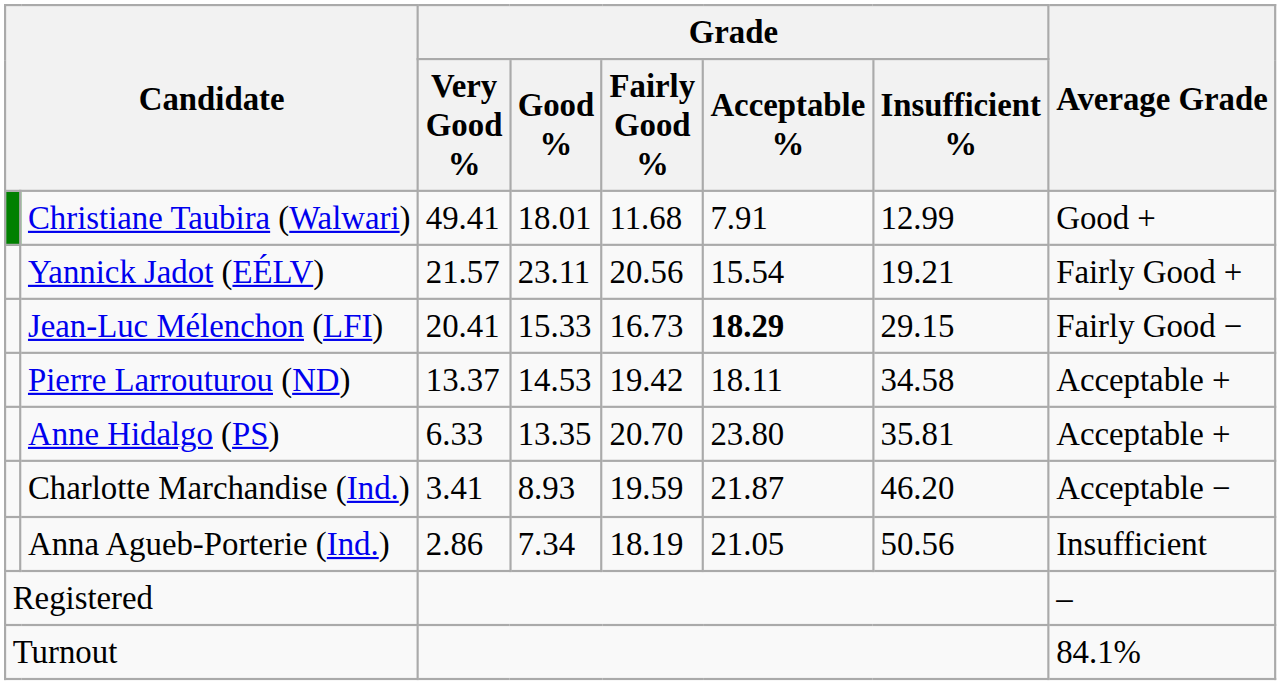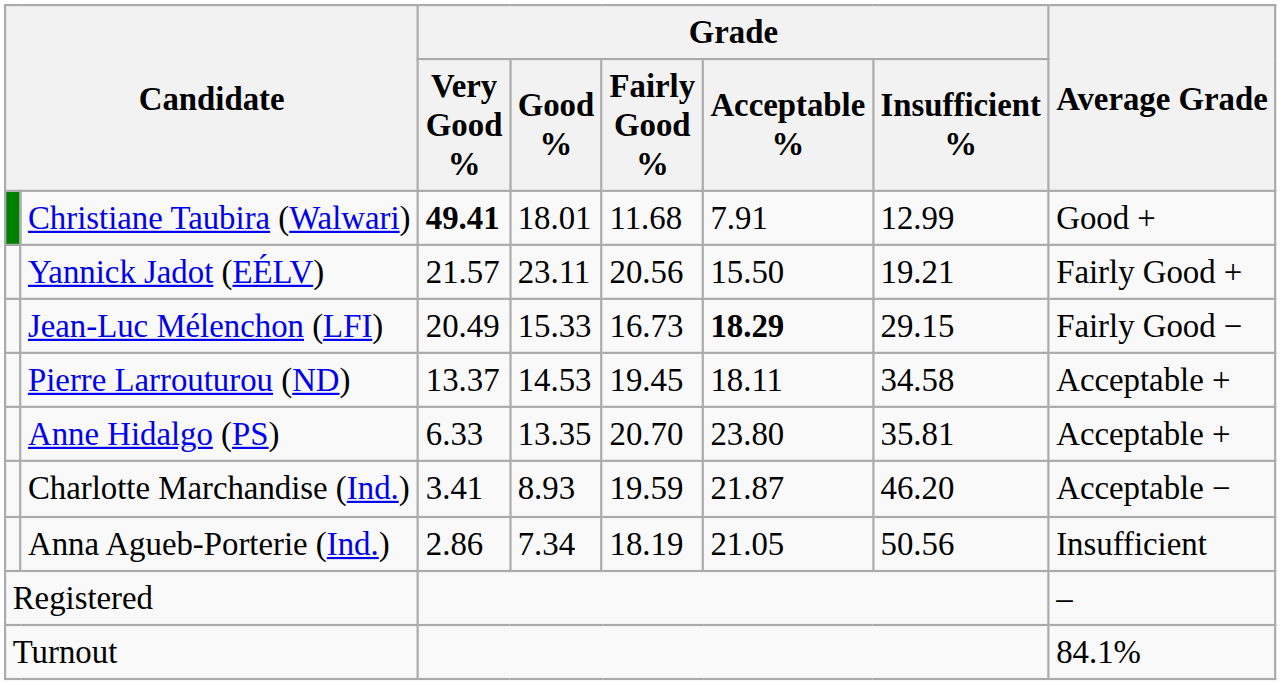(463, 217) normal -> (463, 217) bold
(747, 271) 15.54 -> (747, 271) 15.50
(463, 326) 20.41 -> (463, 326) 20.49
(646, 380) 19.42 -> (646, 380) 19.45
